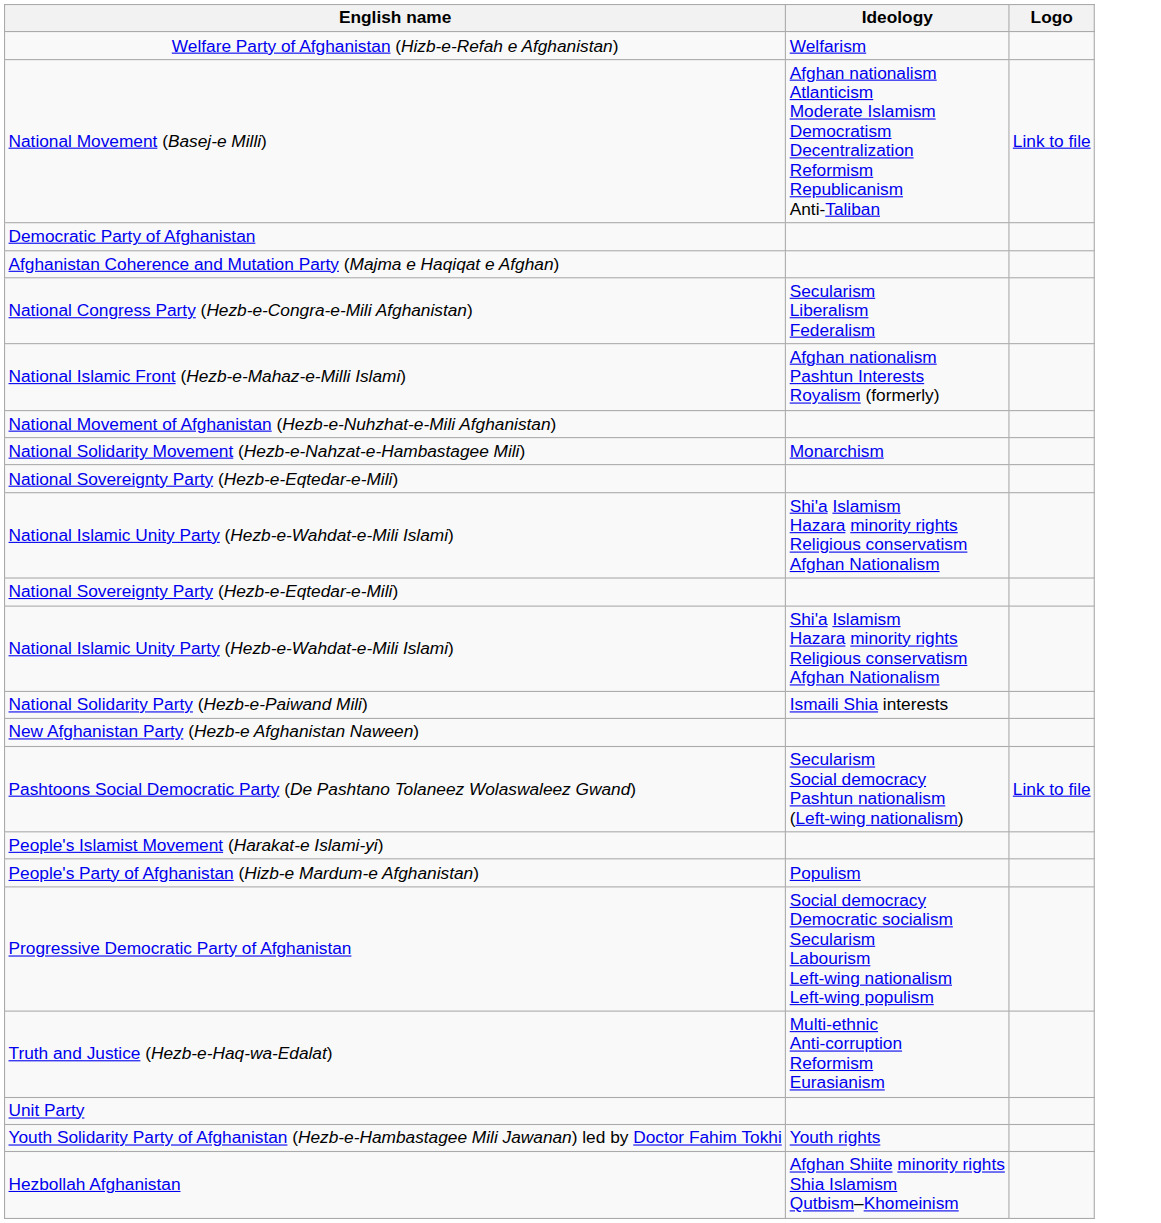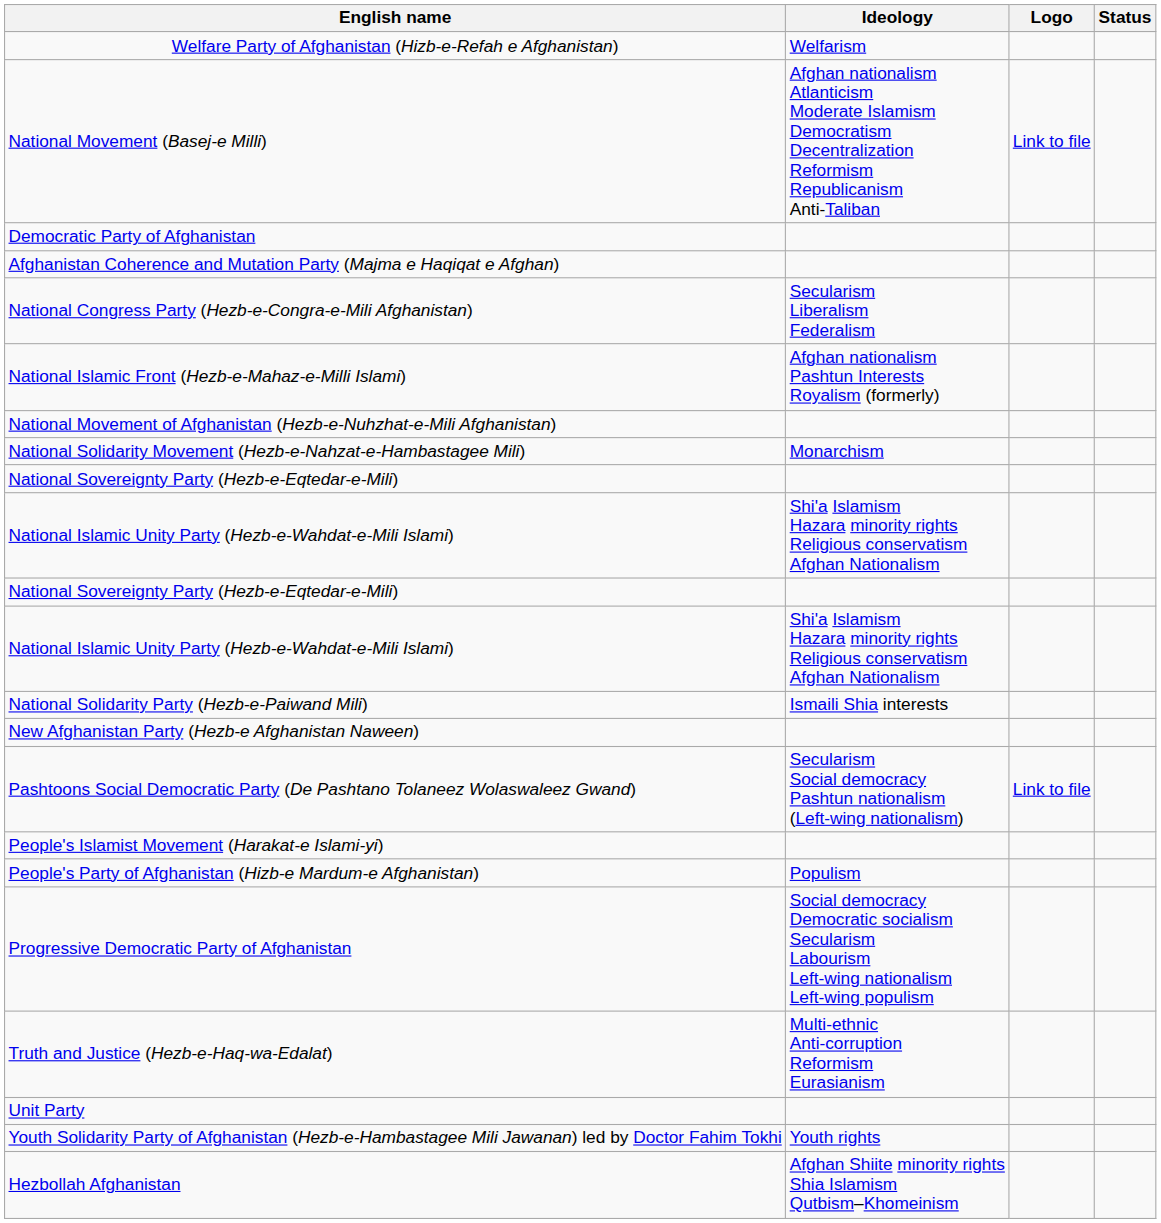+ column: (1125, 18)
